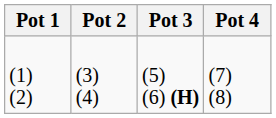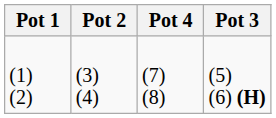columns swapped: (171, 20) <-> (237, 20)
